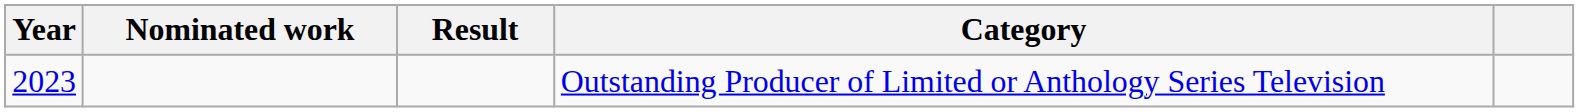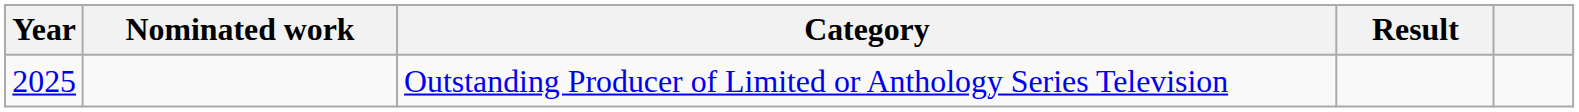columns swapped: (1024, 29) <-> (475, 29)
(44, 80) 2023 -> (44, 80) 2025
